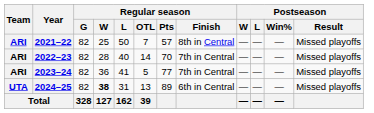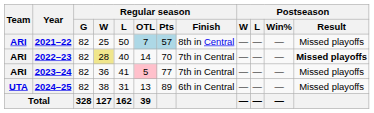(146, 42) no background -> (146, 42) lightblue background
(167, 42) no background -> (167, 42) lightblue background
(104, 57) no background -> (104, 57) khaki background
(329, 57) normal -> (332, 57) bold
(146, 72) no background -> (146, 72) pink background
(104, 87) bold -> (104, 87) normal
